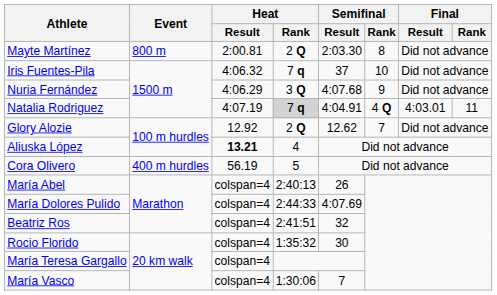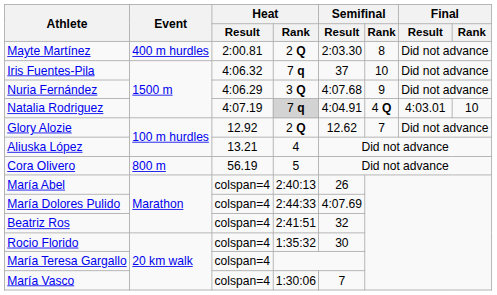(149, 52) 800 m -> (171, 52) 400 m hurdles
(472, 109) 11 -> (472, 109) 10
(242, 147) bold -> (242, 147) normal
(171, 166) 400 m hurdles -> (149, 166) 800 m
